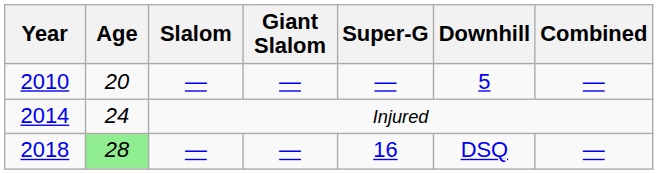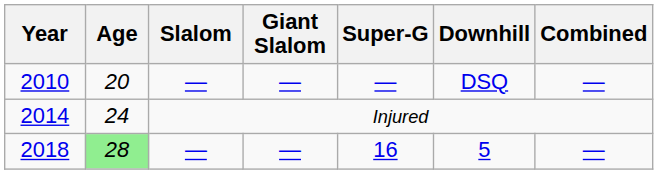(484, 81) 5 -> (484, 81) DSQ
(484, 150) DSQ -> (484, 150) 5
